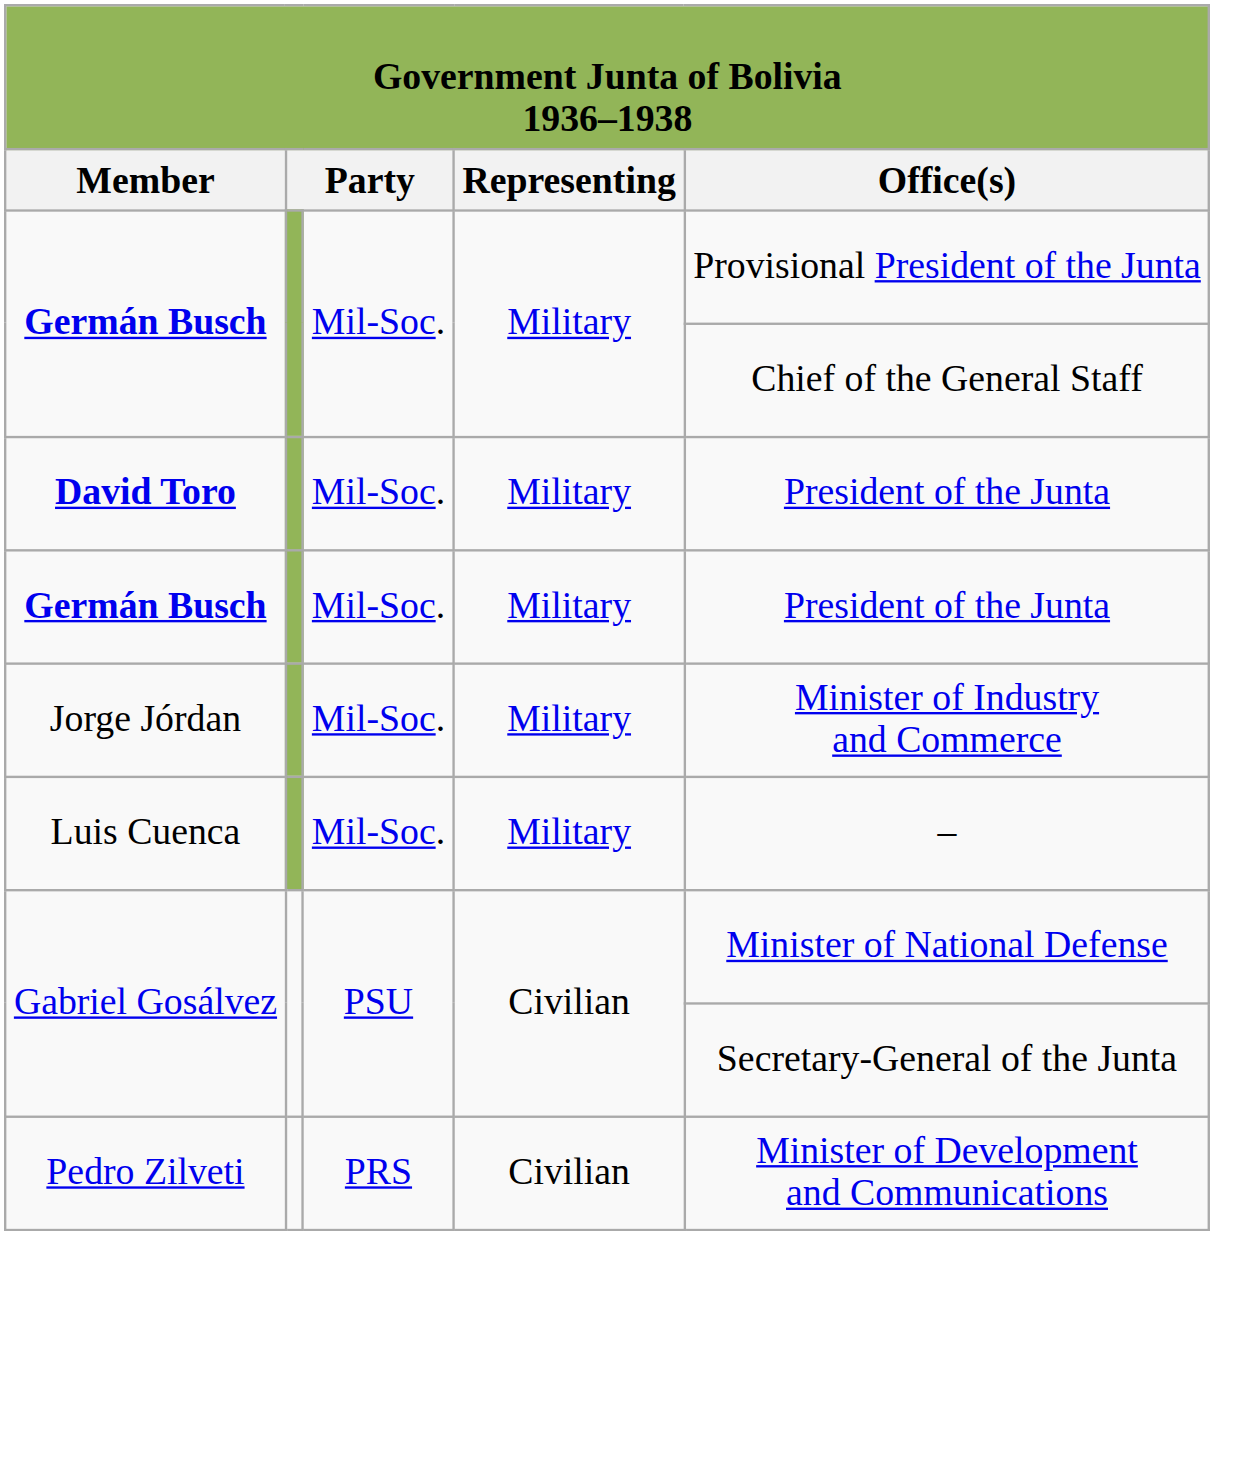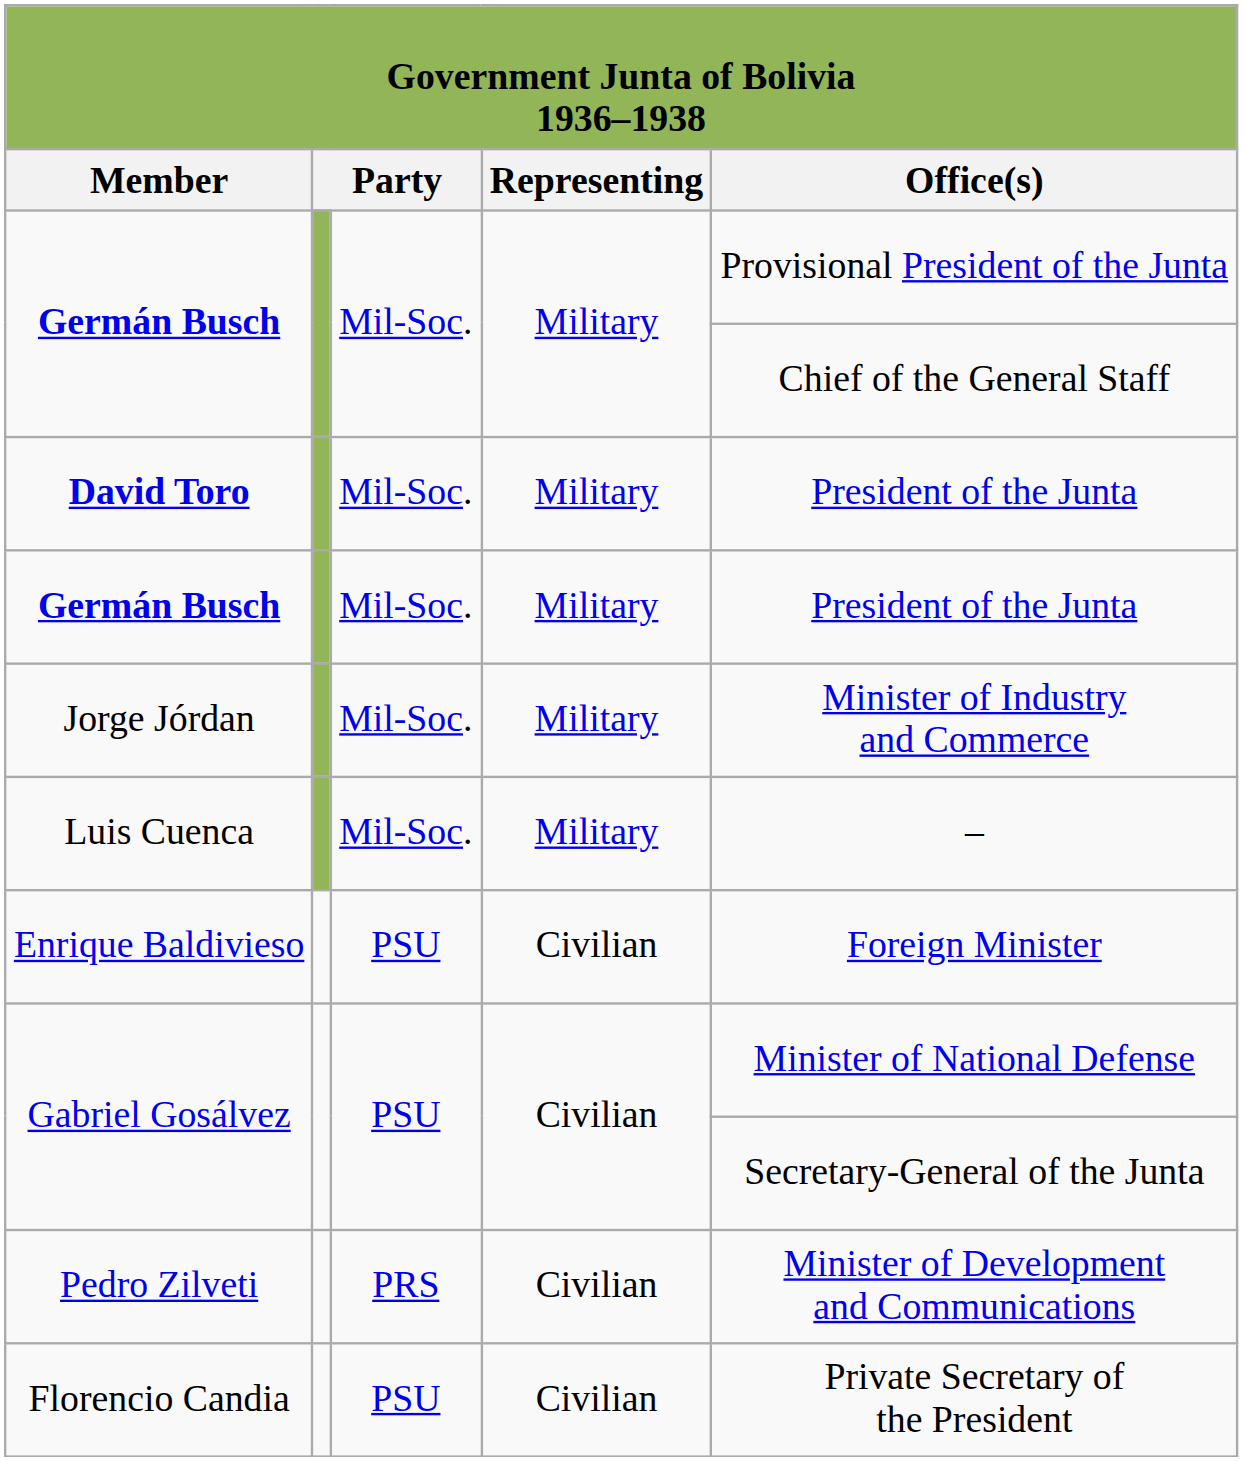+ row: (159, 945)
+ row: (159, 1398)
